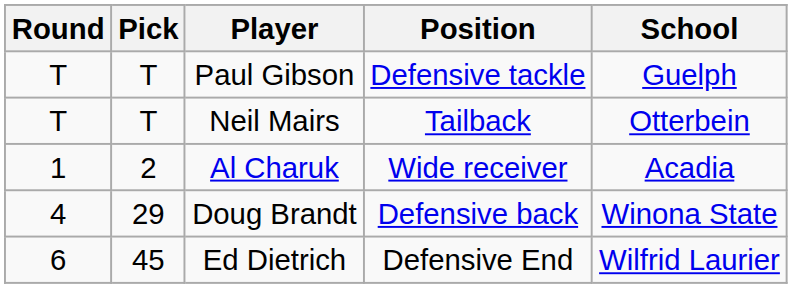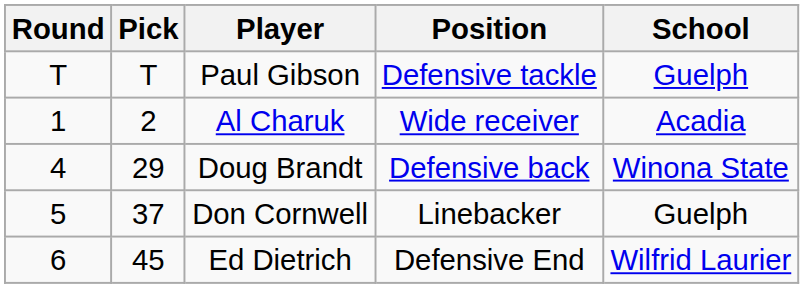- row: (274, 121)
+ row: (280, 214)
